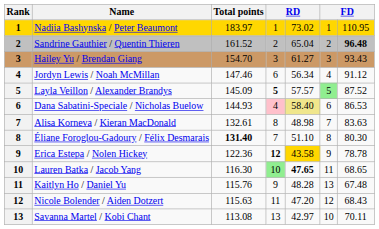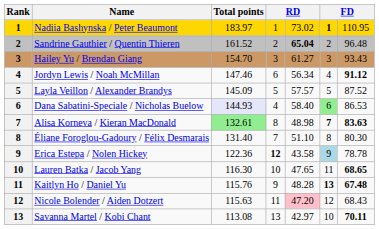(329, 28) normal -> (329, 28) bold
(303, 43) normal -> (303, 43) bold
(356, 43) bold -> (356, 43) normal
(356, 75) normal -> (356, 75) bold
(275, 91) bold -> (275, 91) normal
(329, 91) lightgreen background -> (329, 91) no background
(239, 106) no background -> (239, 106) lavender background
(275, 106) pink background -> (275, 106) no background
(303, 106) khaki background -> (303, 106) no background
(329, 106) no background -> (329, 106) lightgreen background
(239, 122) no background -> (239, 122) lightgreen background
(329, 122) normal -> (329, 122) bold
(356, 122) normal -> (356, 122) bold
(239, 138) bold -> (239, 138) normal
(303, 153) gold background -> (303, 153) no background
(329, 153) no background -> (329, 153) lightblue background
(275, 169) lightgreen background -> (275, 169) no background
(303, 169) bold -> (303, 169) normal
(356, 169) normal -> (356, 169) bold
(329, 185) normal -> (329, 185) bold
(356, 185) normal -> (356, 185) bold
(303, 201) no background -> (303, 201) pink background
(356, 216) normal -> (356, 216) bold
